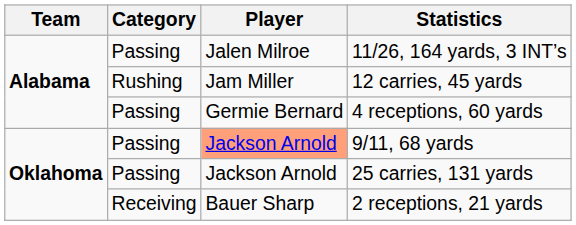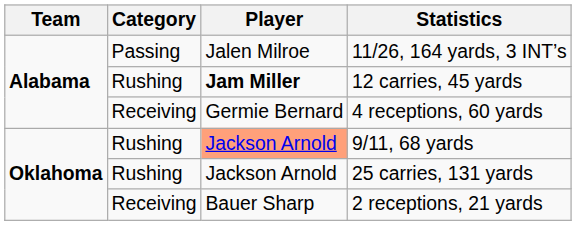(250, 81) normal -> (253, 81) bold
(146, 112) Passing -> (154, 112) Receiving
(146, 143) Passing -> (147, 143) Rushing
(146, 173) Passing -> (147, 173) Rushing
